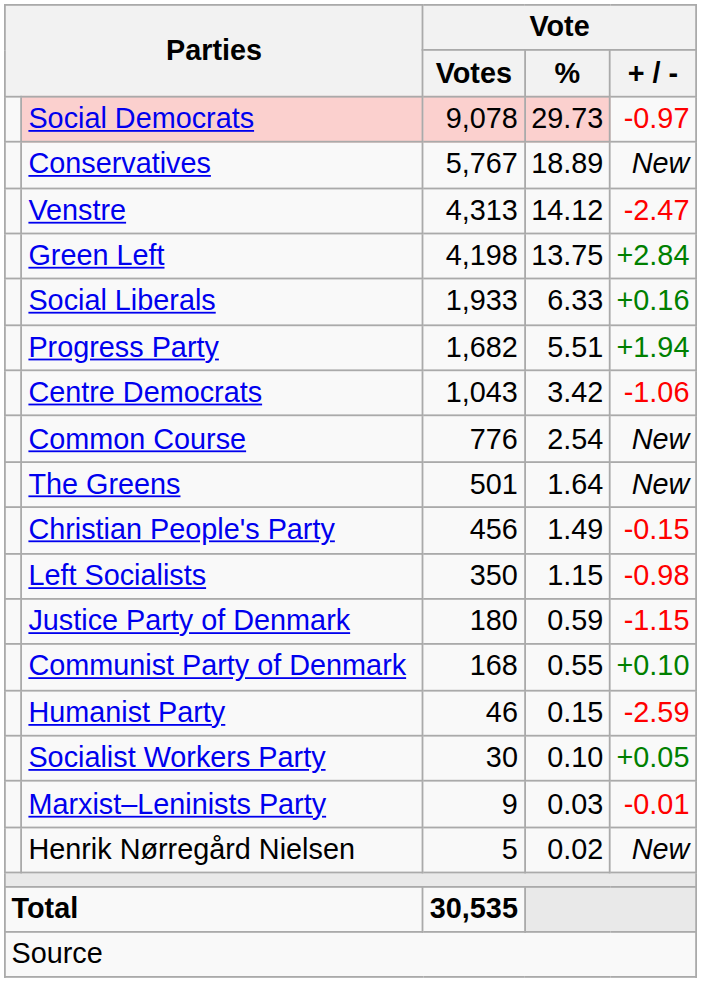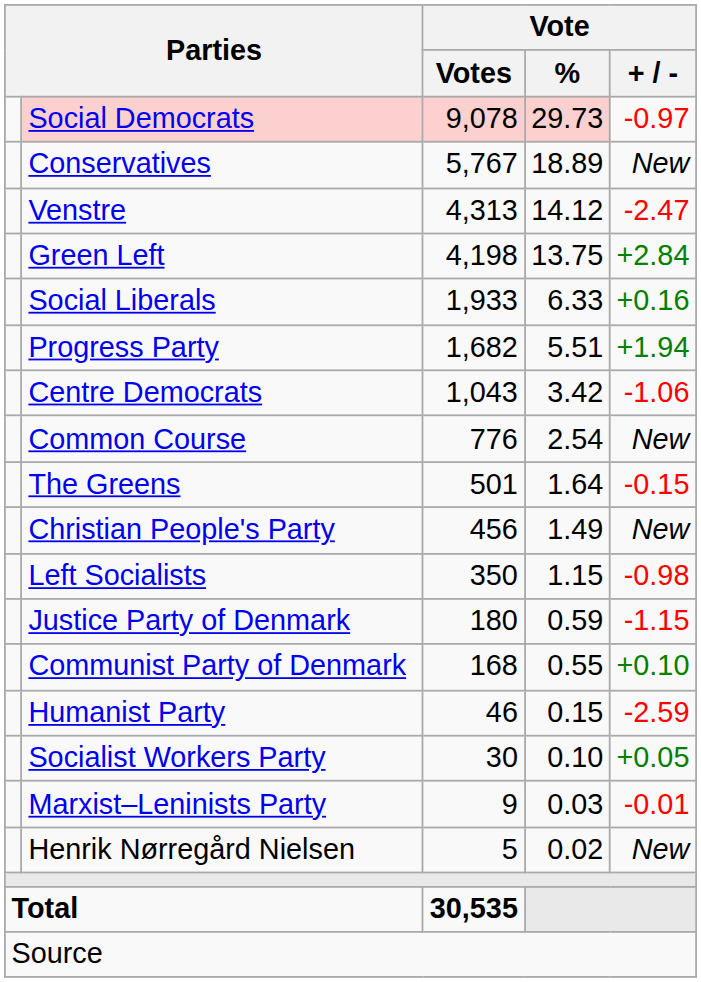(661, 484) New -> (657, 484) -0.15
(657, 529) -0.15 -> (661, 529) New
